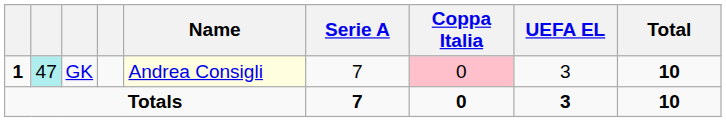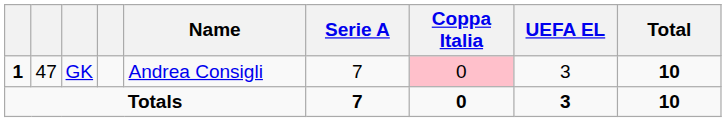(46, 71) paleturquoise background -> (46, 71) no background
(196, 71) lightyellow background -> (196, 71) no background
